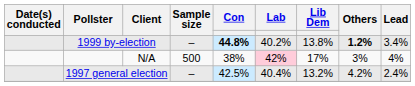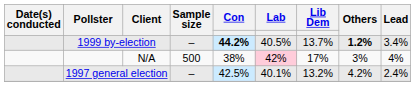(234, 43) 44.8% -> (234, 43) 44.2%
(276, 43) 40.2% -> (276, 43) 40.5%
(318, 43) 13.8% -> (318, 43) 13.7%
(276, 74) 40.4% -> (276, 74) 40.1%
